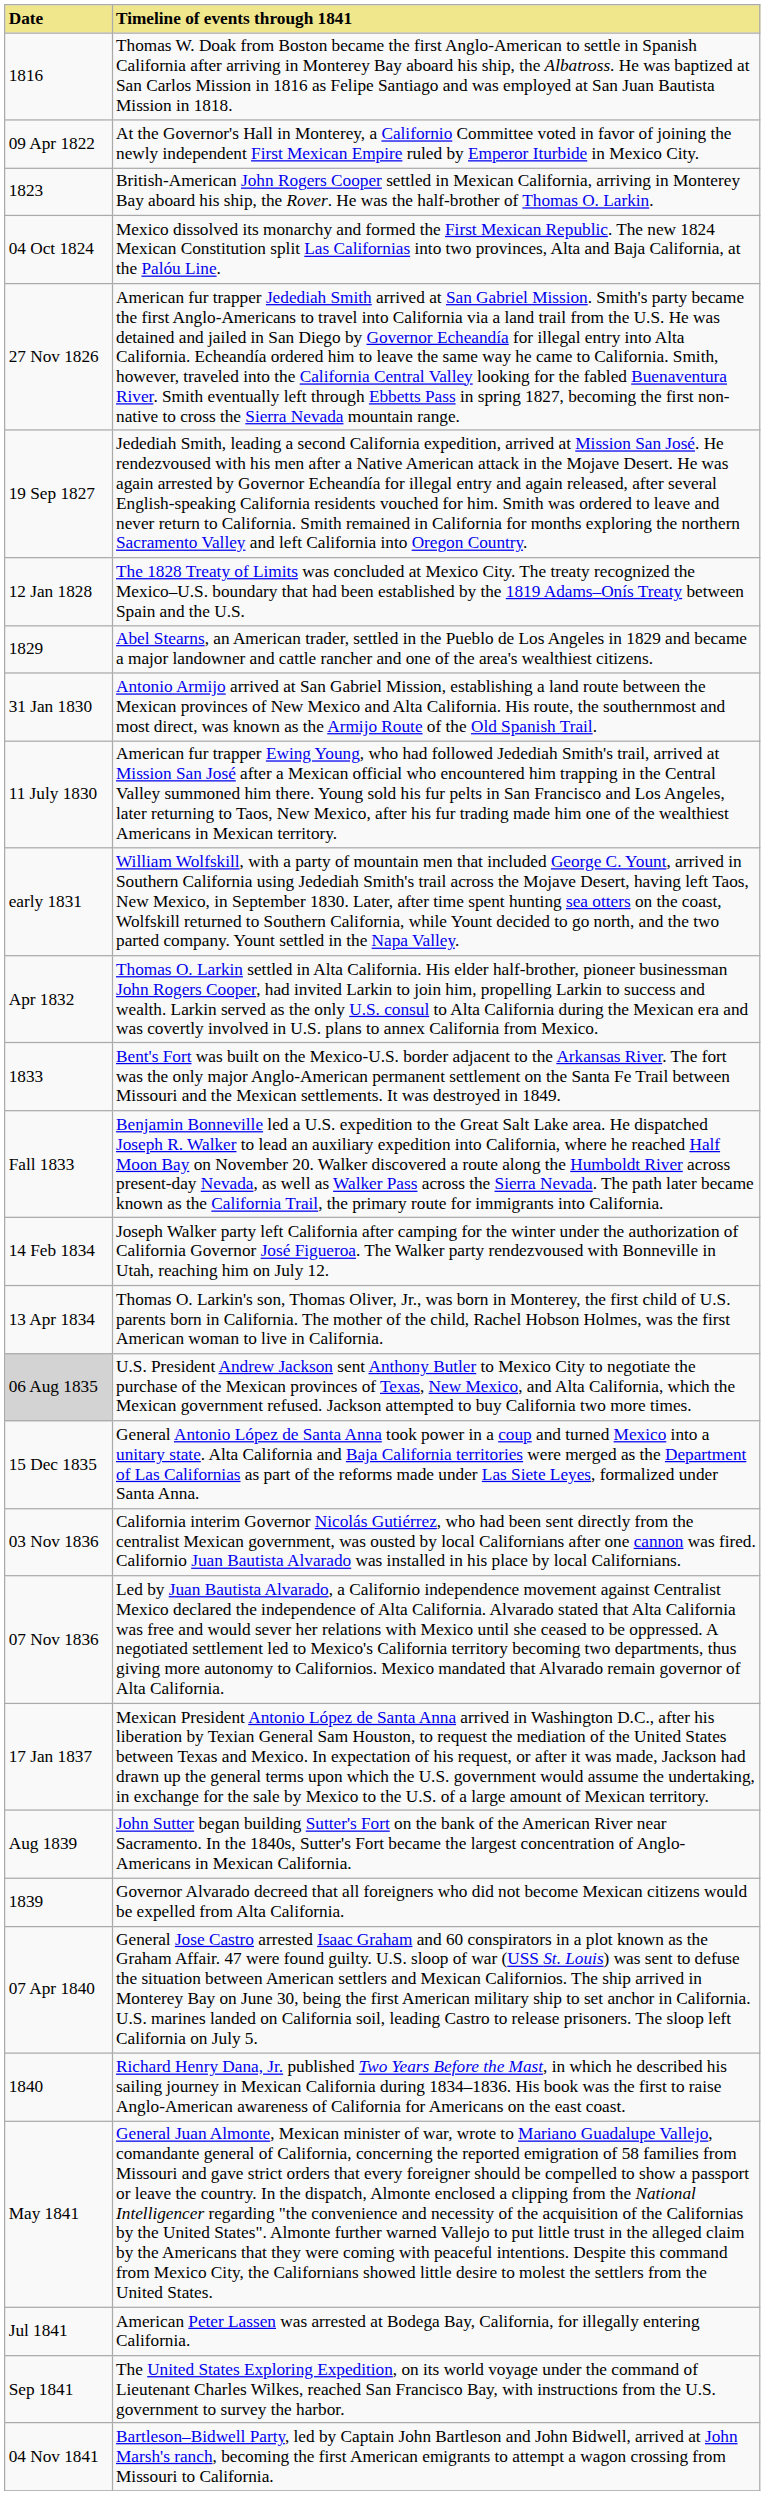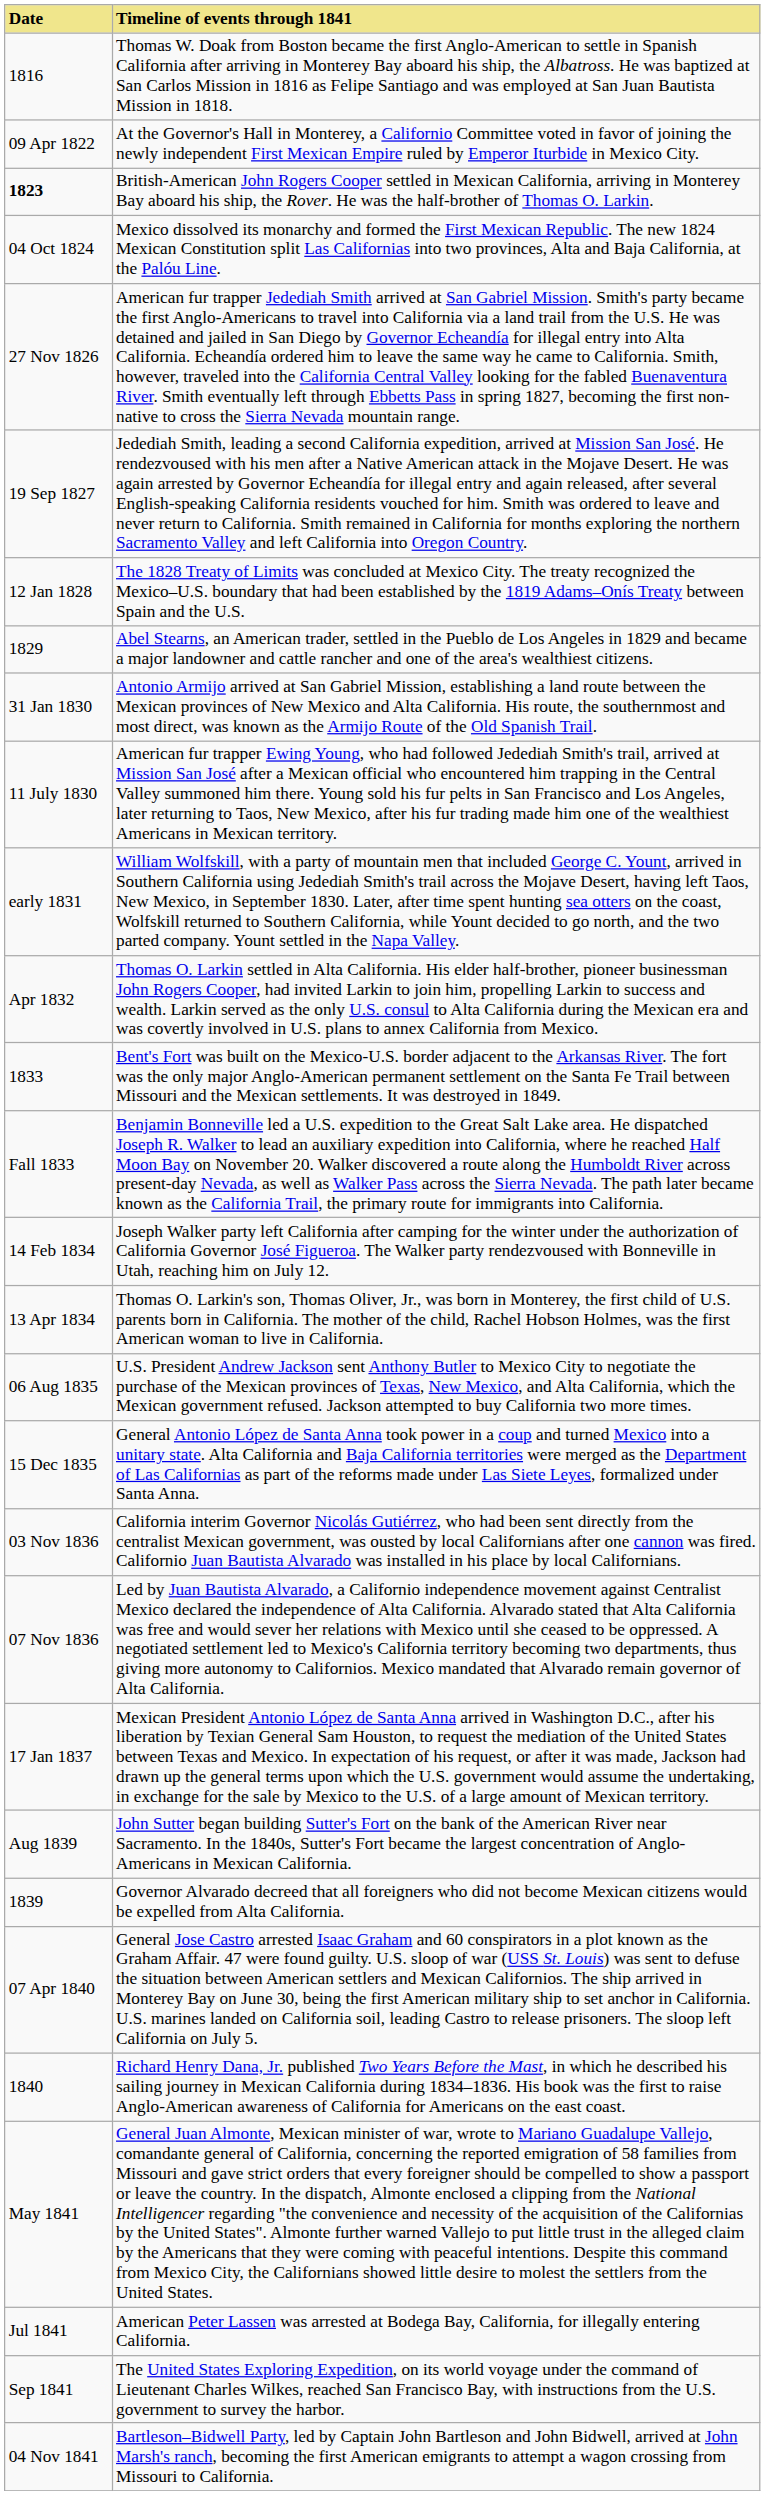(26, 191) normal -> (26, 191) bold
(53, 1386) lightgrey background -> (53, 1386) no background
